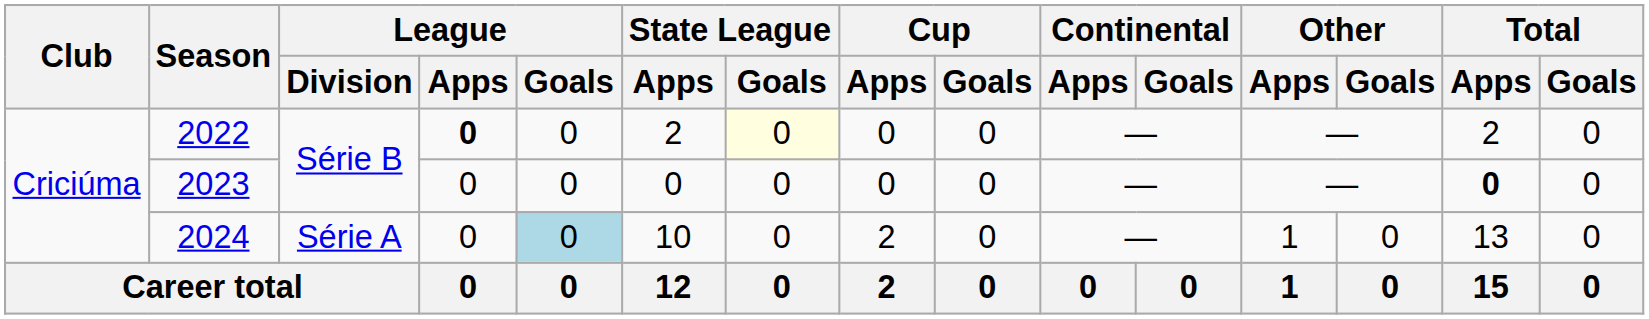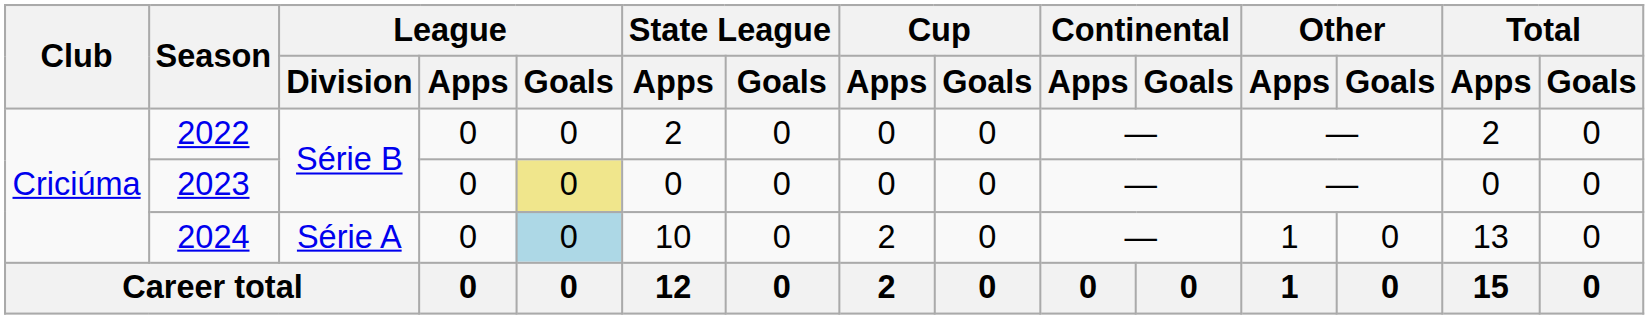(468, 133) bold -> (468, 133) normal
(782, 133) lightyellow background -> (782, 133) no background
(569, 184) no background -> (569, 184) khaki background
(1491, 184) bold -> (1491, 184) normal
